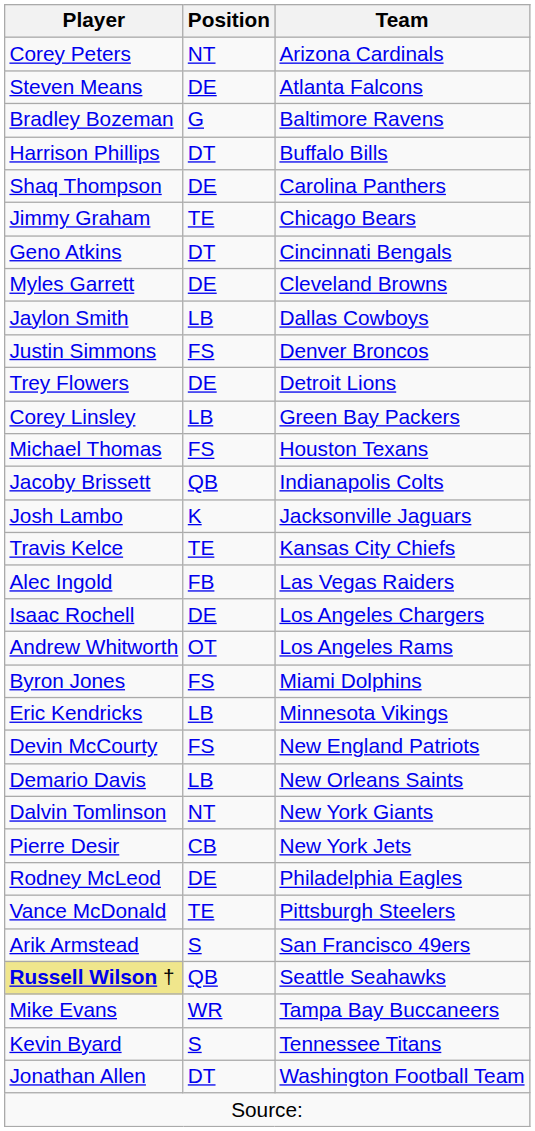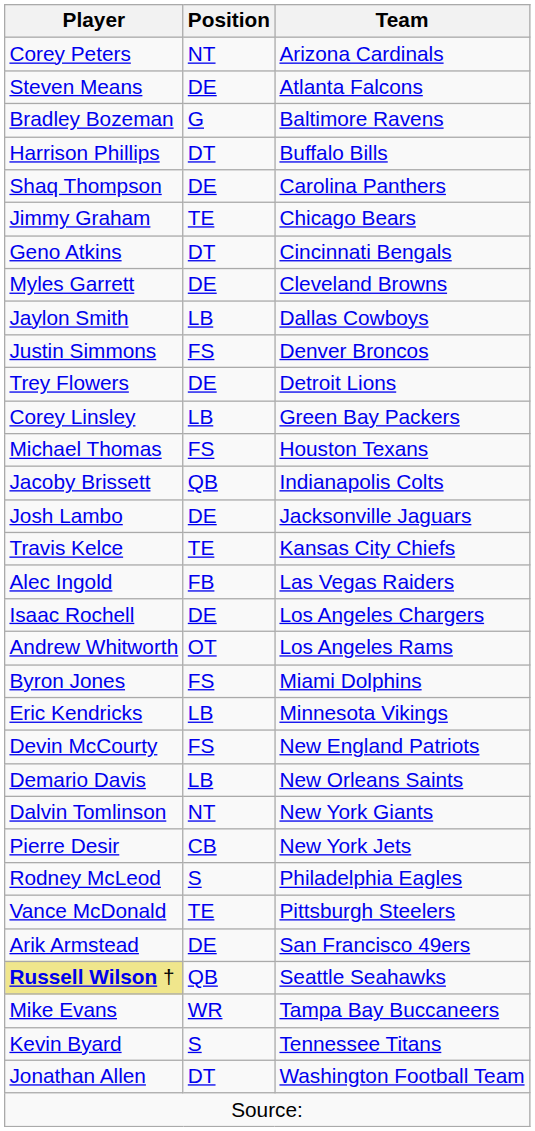(195, 515) K -> (202, 515) DE
(202, 878) DE -> (195, 878) S
(195, 944) S -> (202, 944) DE
